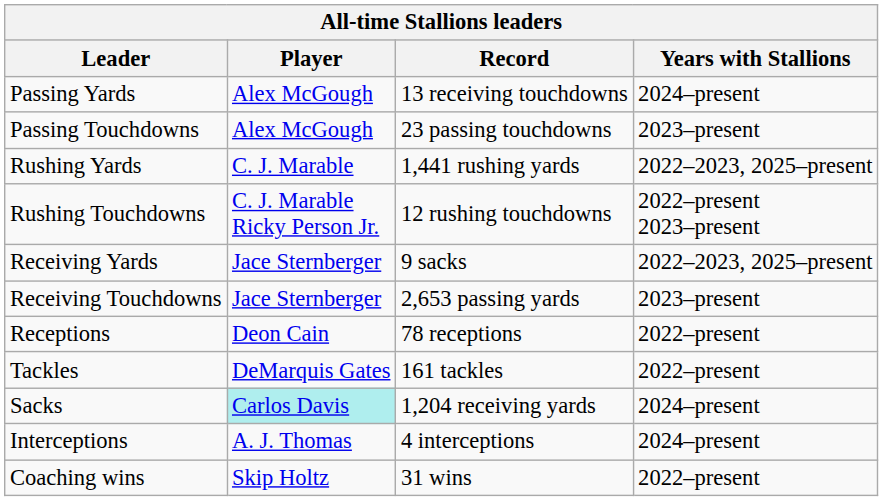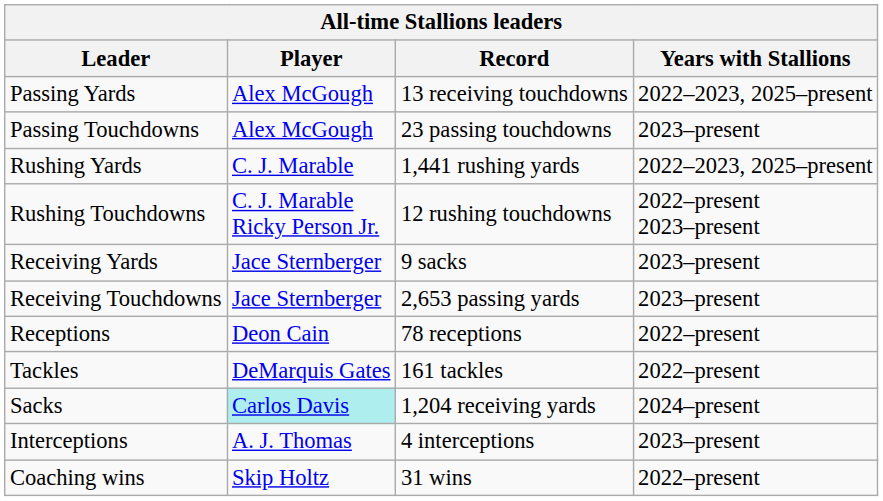(699, 93) 2024–present -> (755, 93) 2022–2023, 2025–present
(755, 262) 2022–2023, 2025–present -> (699, 262) 2023–present
(699, 441) 2024–present -> (699, 441) 2023–present
